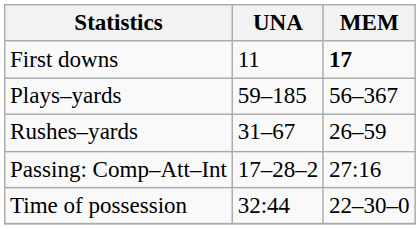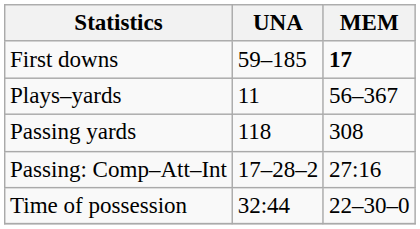(249, 59) 11 -> (272, 59) 59–185
(272, 95) 59–185 -> (249, 95) 11
- row: (74, 132)
+ row: (73, 132)
